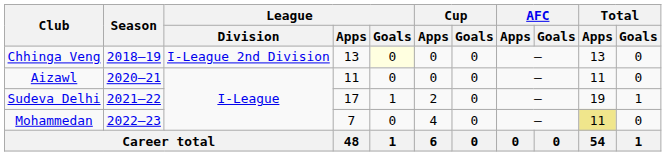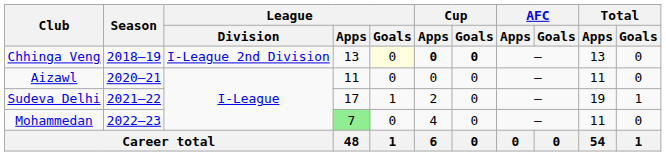(433, 57) normal -> (433, 57) bold
(474, 57) normal -> (474, 57) bold
(351, 120) no background -> (351, 120) lightgreen background
(597, 120) khaki background -> (597, 120) no background
